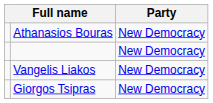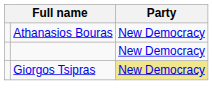- row: (54, 70)
(162, 88) no background -> (162, 70) khaki background
